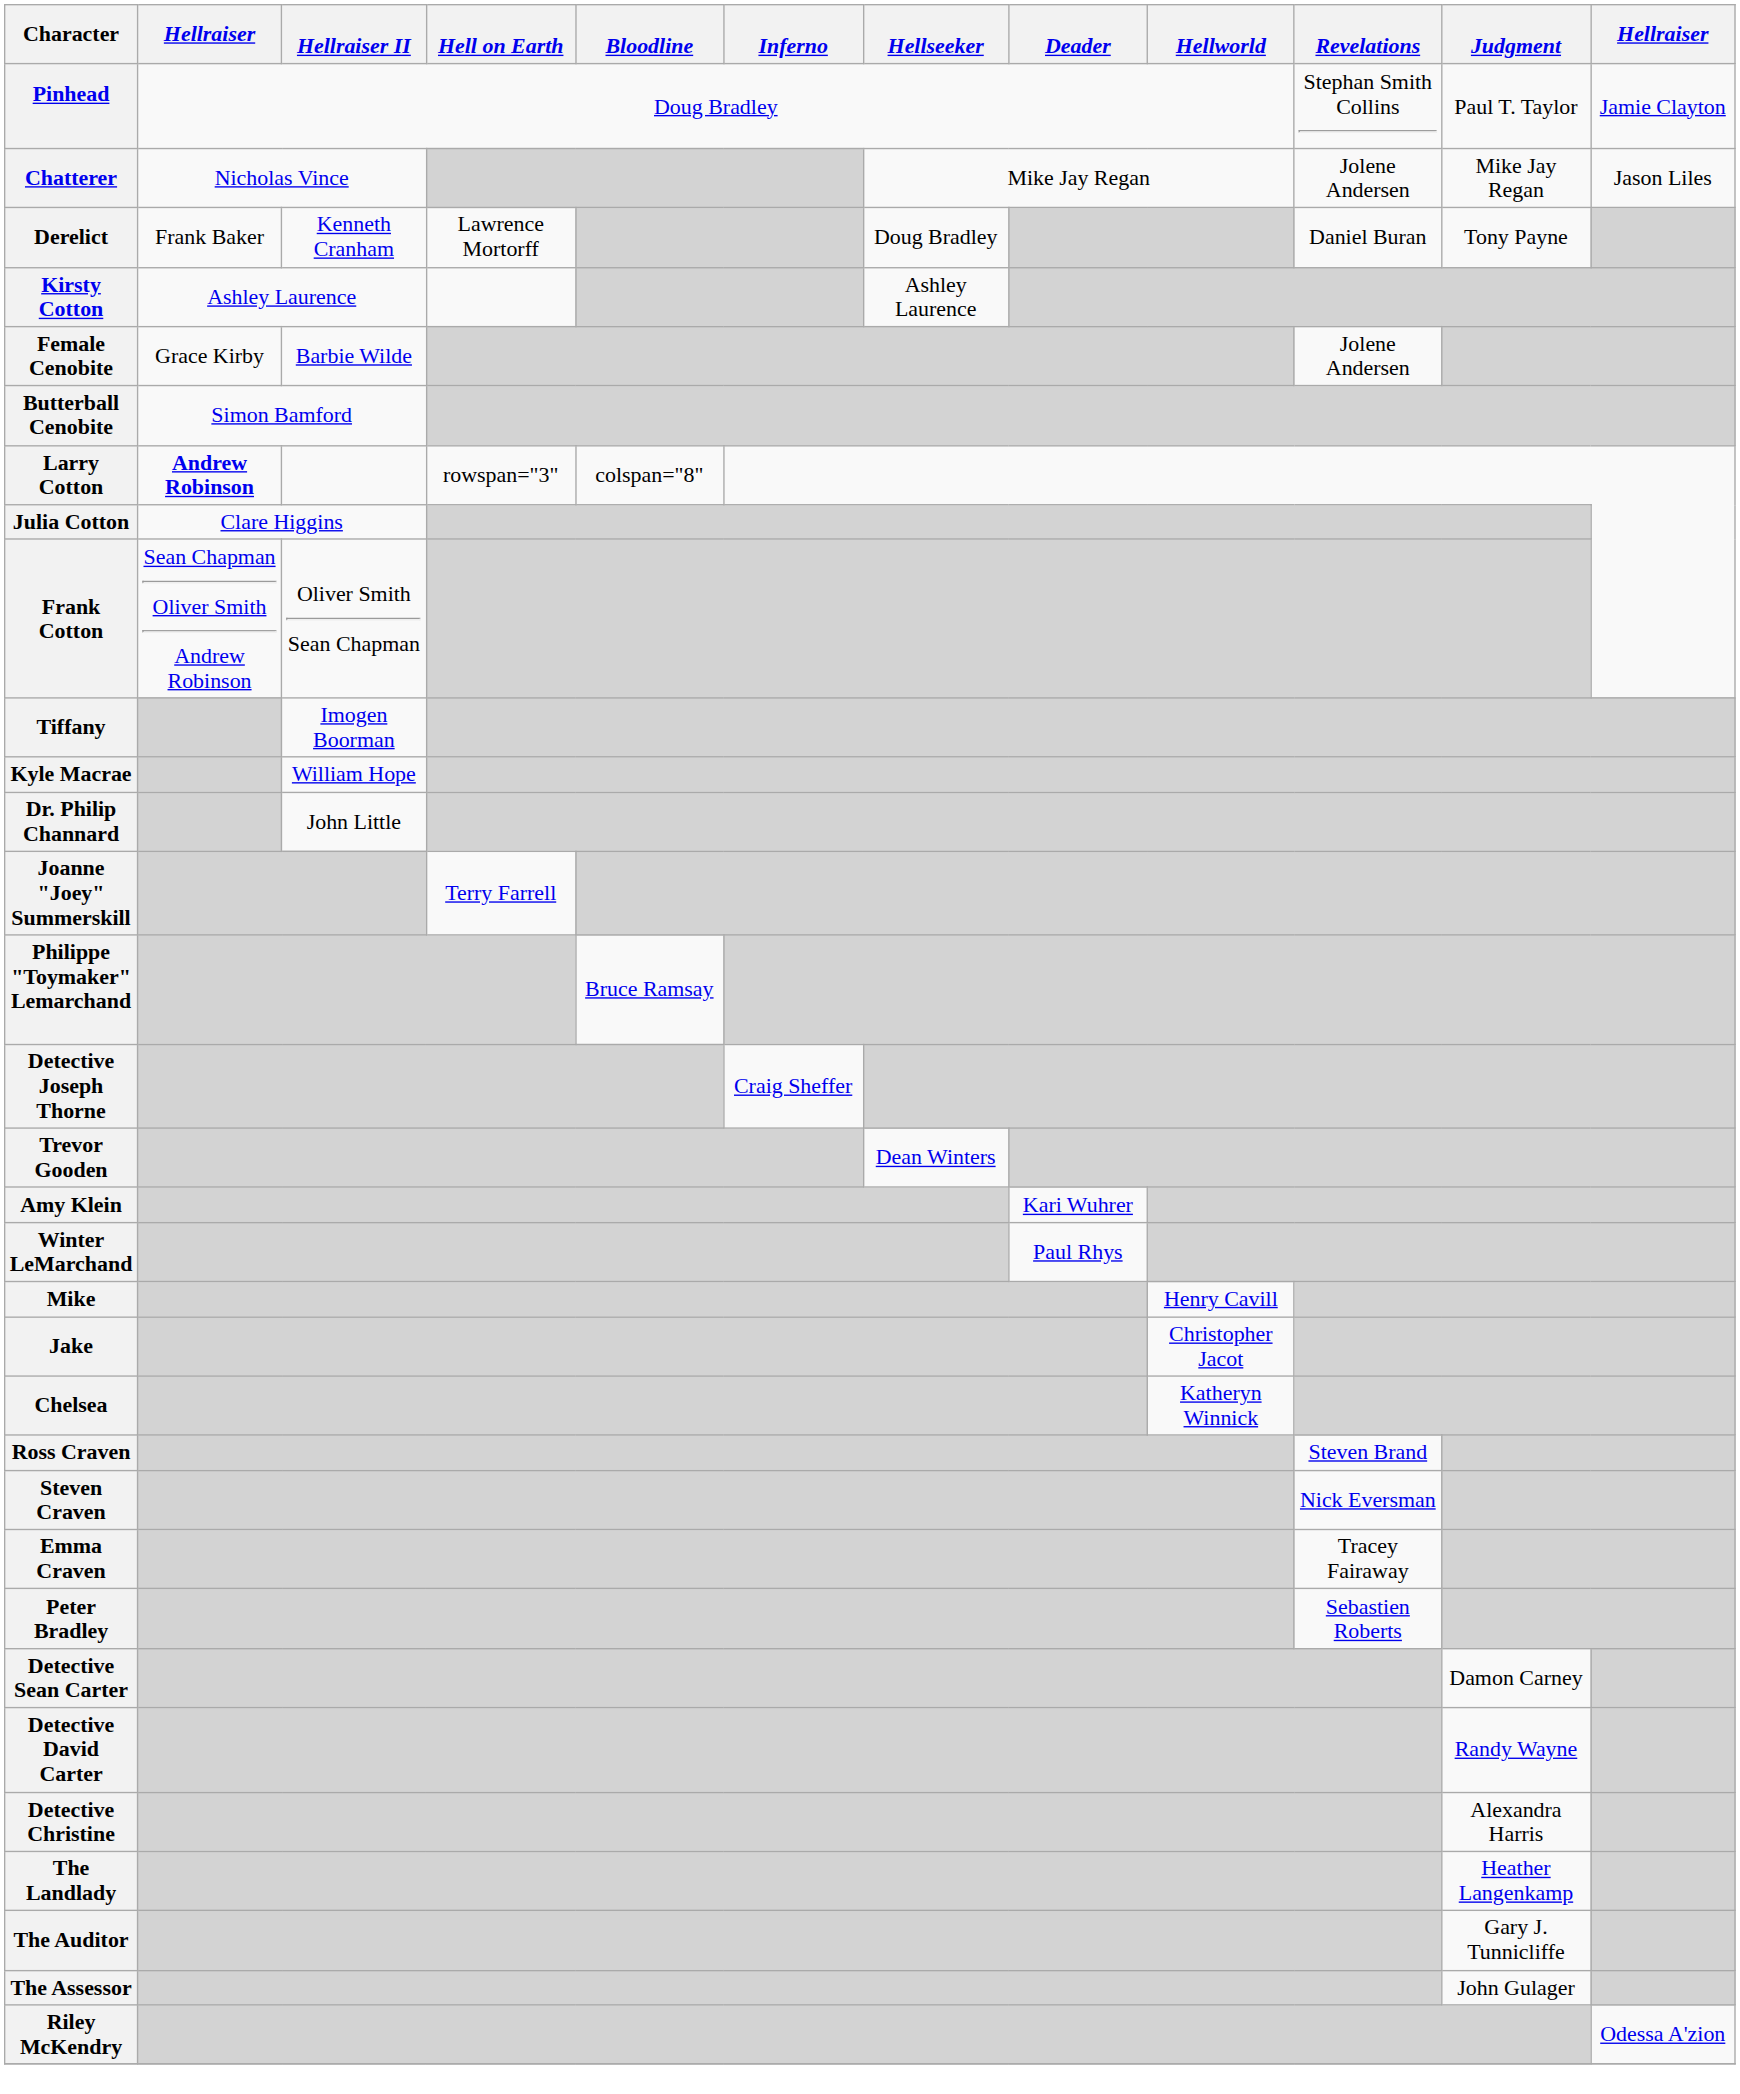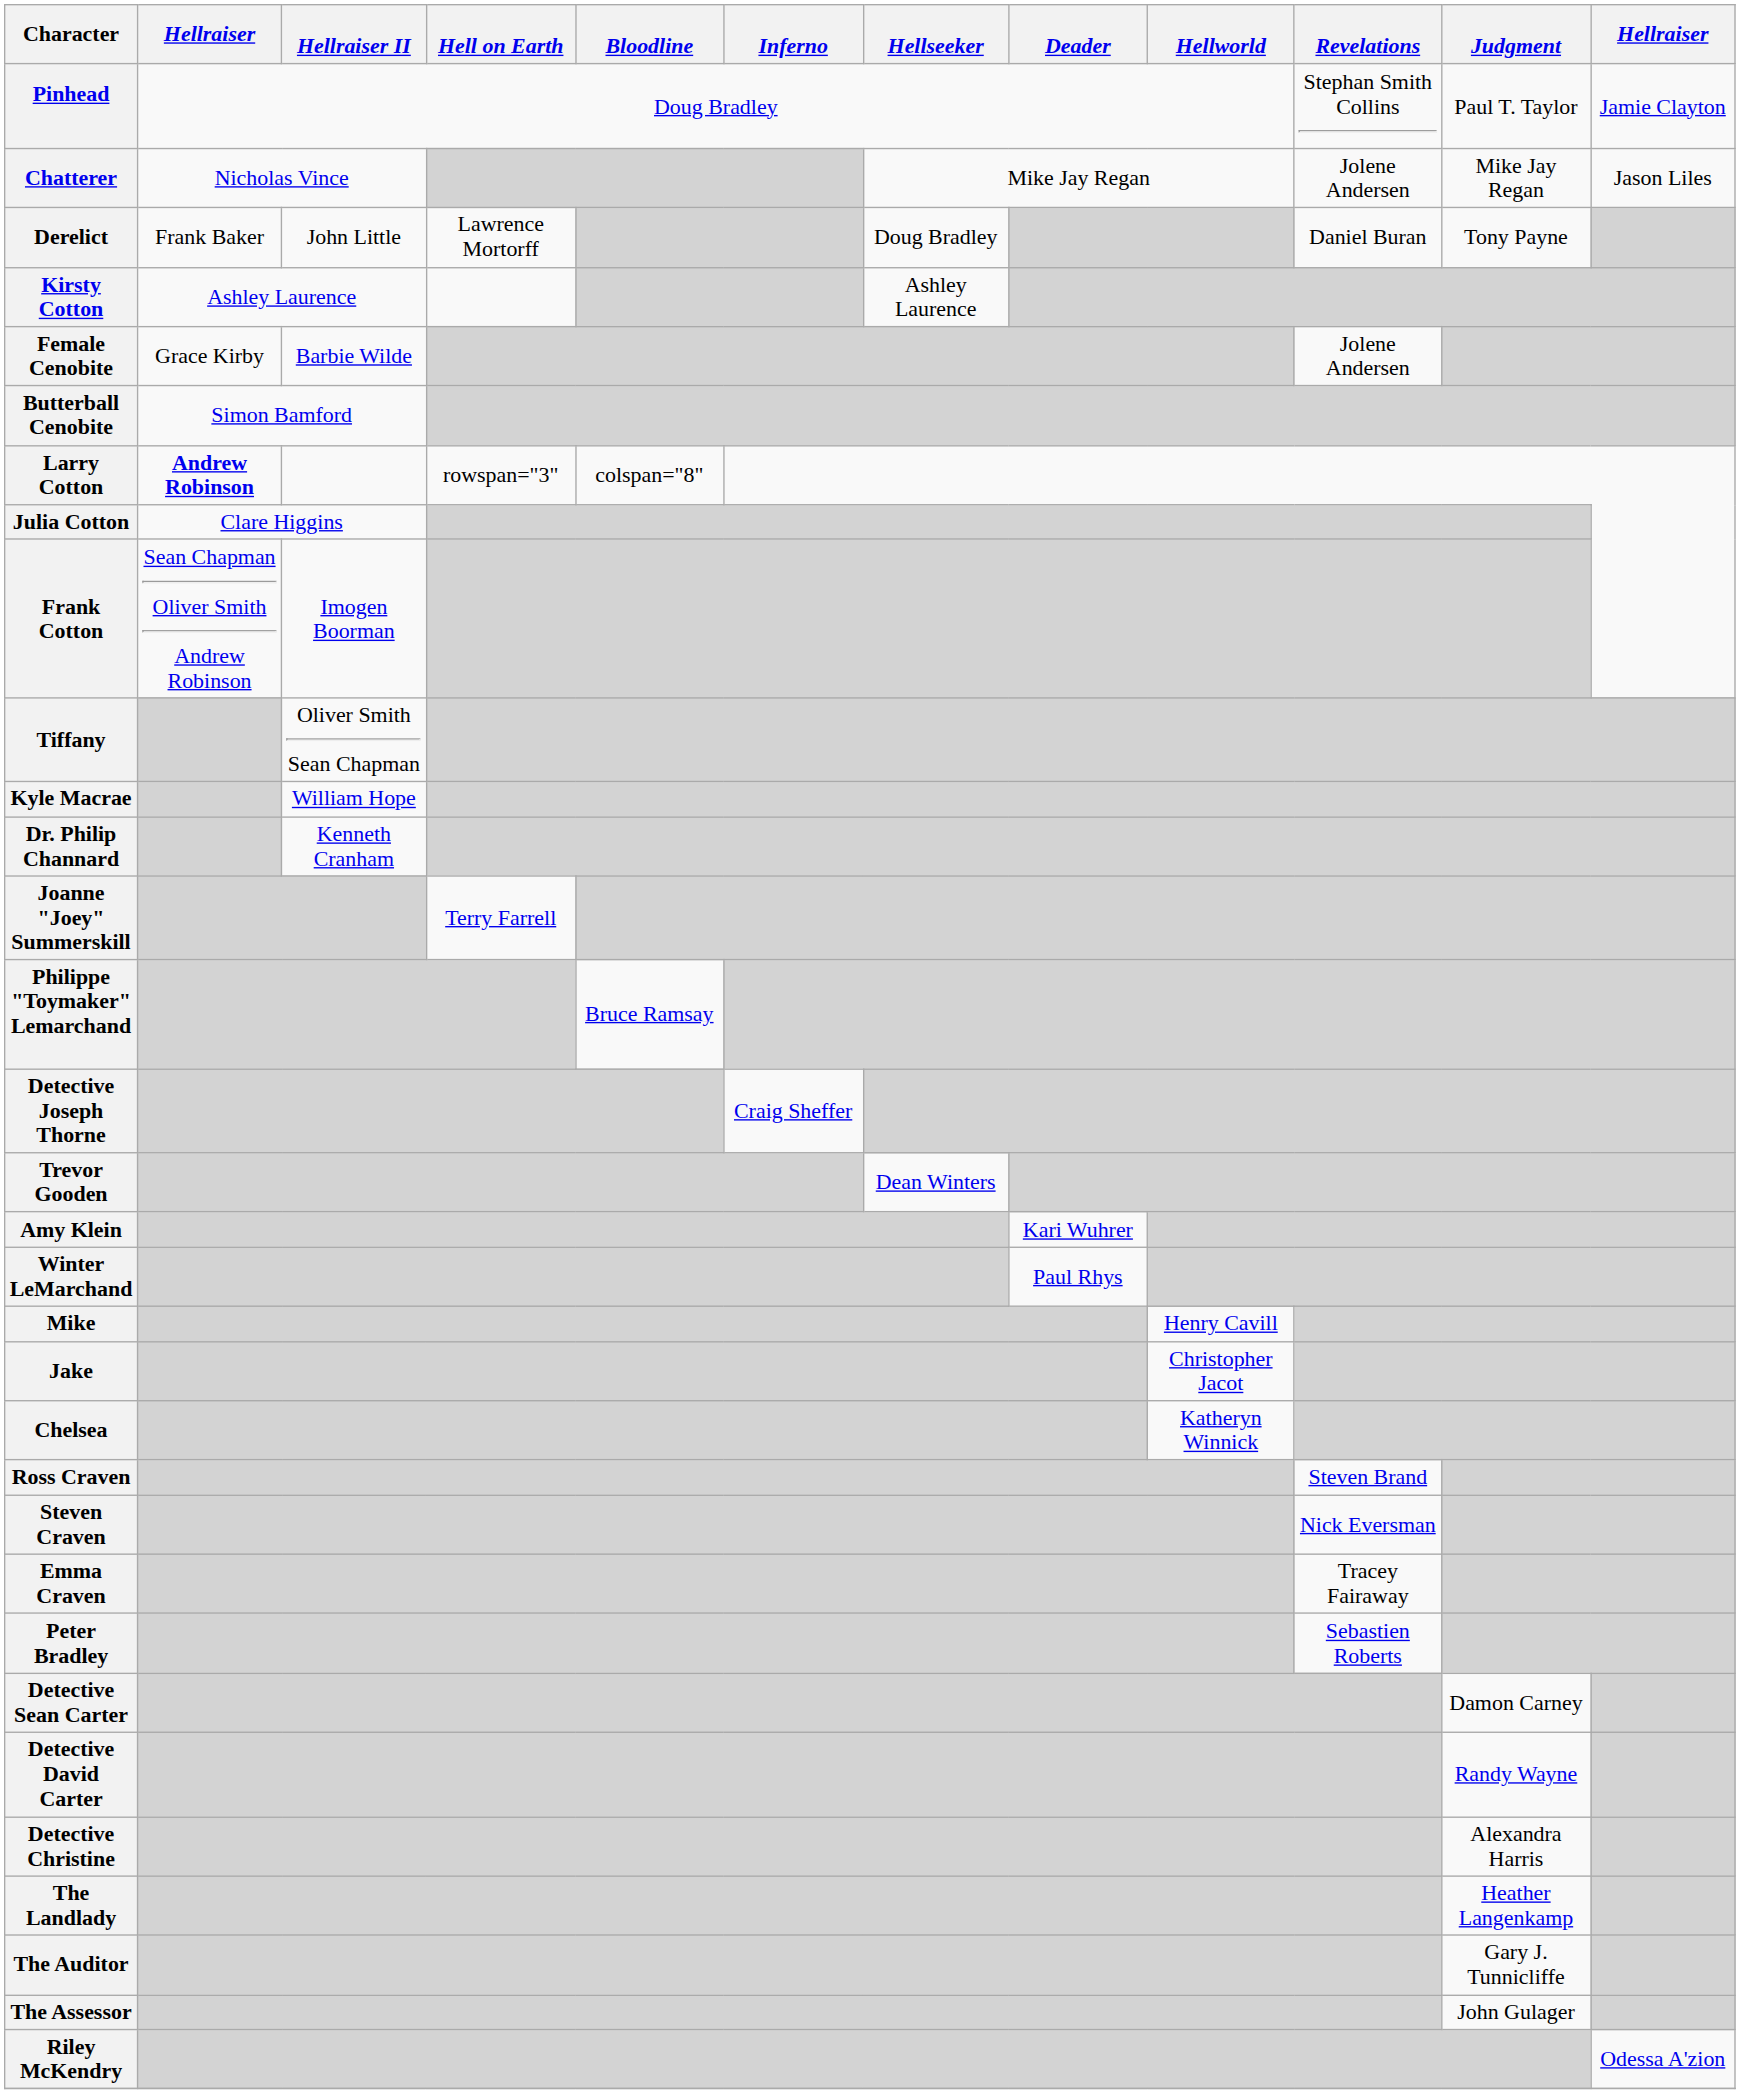(354, 237) Kenneth Cranham -> (354, 237) John Little
(354, 618) Oliver Smith Sean Chapman -> (354, 618) Imogen Boorman
(354, 727) Imogen Boorman -> (354, 739) Oliver Smith Sean Chapman
(354, 821) John Little -> (354, 845) Kenneth Cranham
